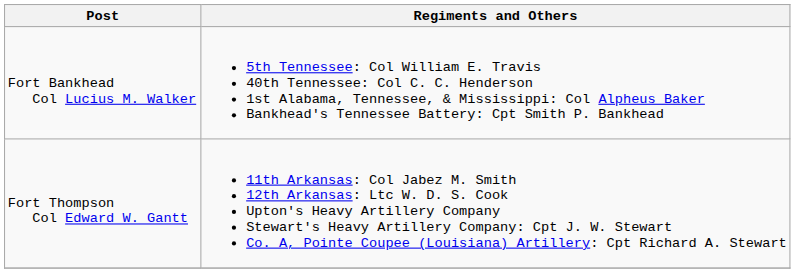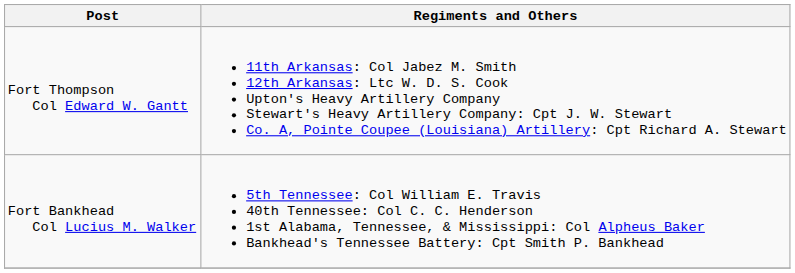rows swapped: (98, 211) <-> (102, 91)
